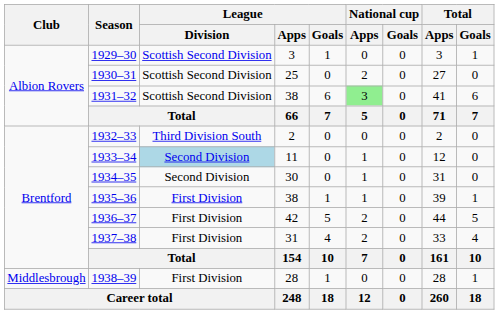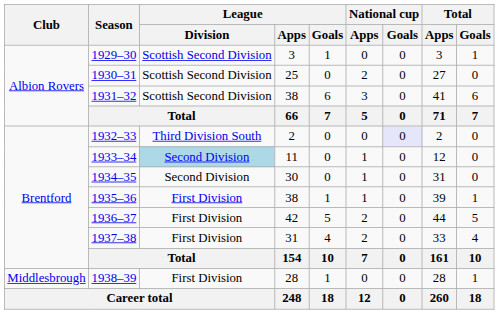(364, 95) lightgreen background -> (364, 95) no background
(402, 136) no background -> (402, 136) lavender background
